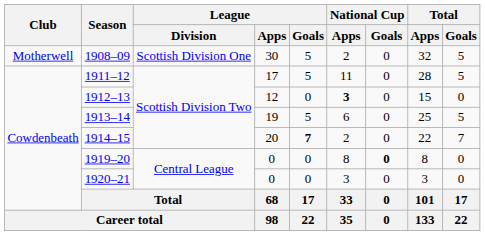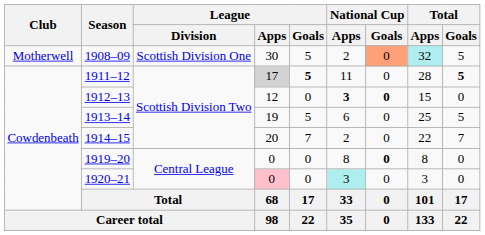(387, 55) no background -> (387, 55) lightsalmon background
(425, 55) no background -> (425, 55) paleturquoise background
(272, 76) no background -> (272, 76) lightgrey background
(308, 76) normal -> (308, 76) bold
(461, 76) normal -> (461, 76) bold
(387, 96) normal -> (387, 96) bold
(308, 138) bold -> (308, 138) normal
(272, 179) no background -> (272, 179) pink background
(346, 179) no background -> (346, 179) paleturquoise background
